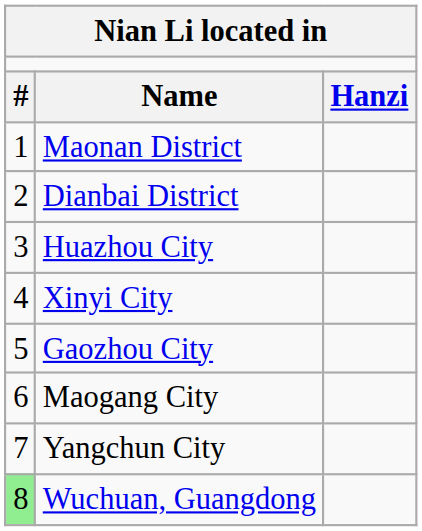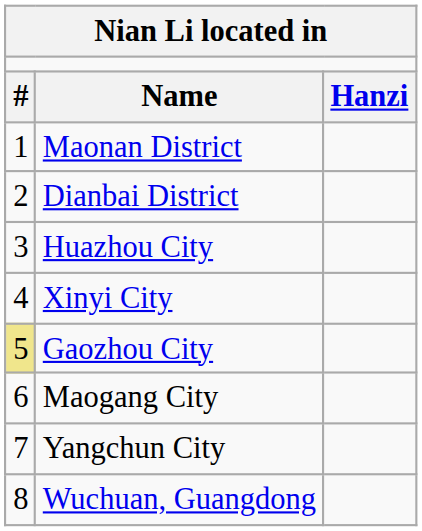(21, 347) no background -> (21, 347) khaki background
(21, 498) lightgreen background -> (21, 498) no background
